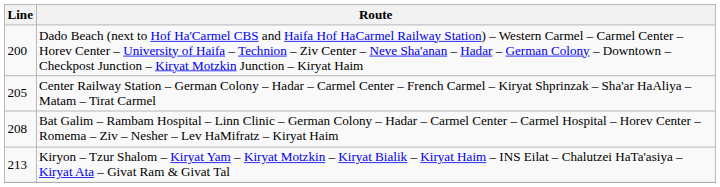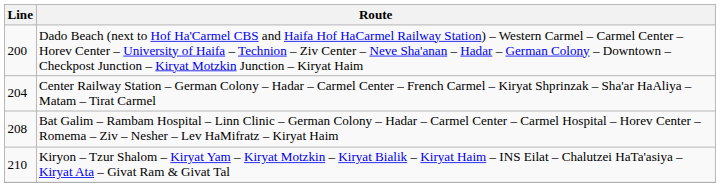(17, 93) 205 -> (17, 93) 204
(17, 164) 213 -> (17, 164) 210
